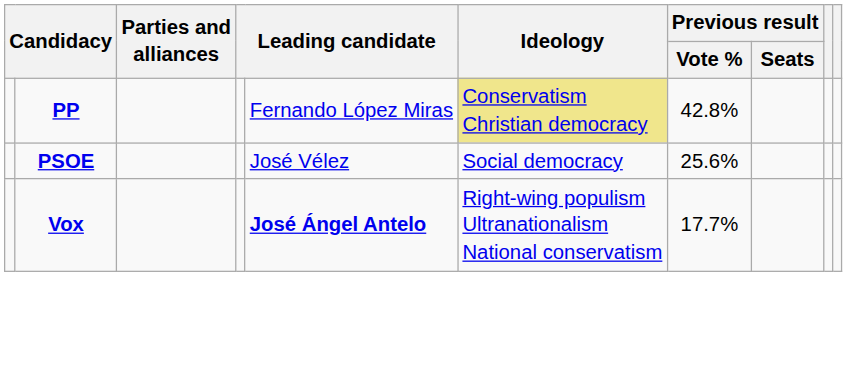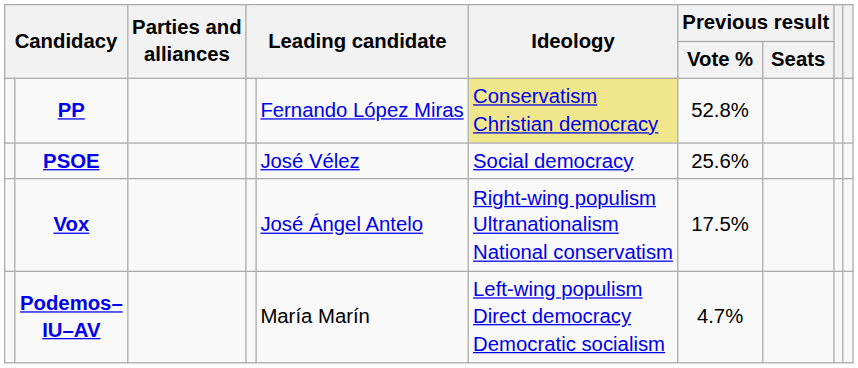(709, 110) 42.8% -> (720, 110) 52.8%
(338, 225) bold -> (342, 225) normal
(709, 225) 17.7% -> (720, 225) 17.5%
+ row: (71, 316)
